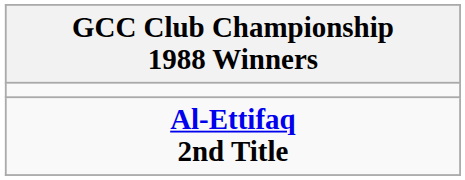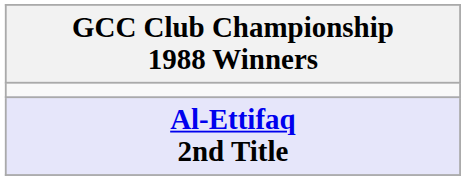(233, 135) no background -> (233, 135) lavender background
